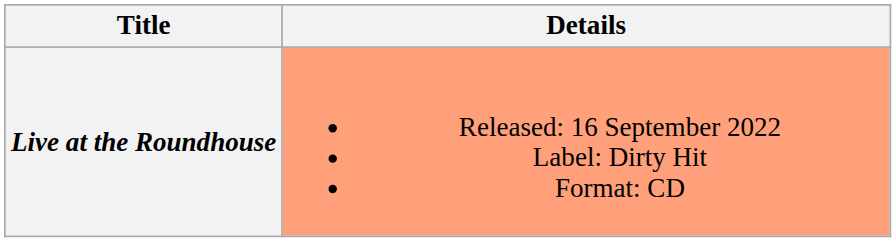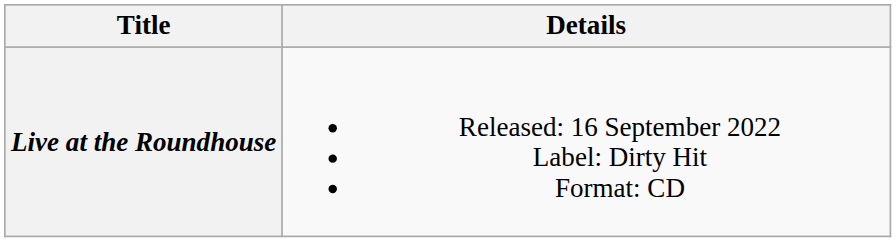(586, 157) lightsalmon background -> (586, 157) no background
